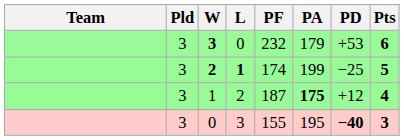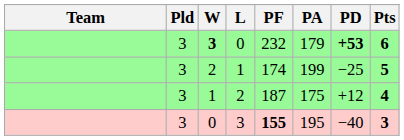(351, 43) normal -> (351, 43) bold
(212, 69) bold -> (212, 69) normal
(240, 69) bold -> (240, 69) normal
(312, 95) bold -> (312, 95) normal
(274, 122) normal -> (274, 122) bold
(351, 122) bold -> (351, 122) normal
